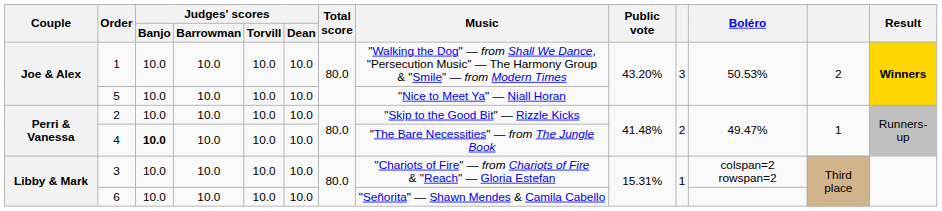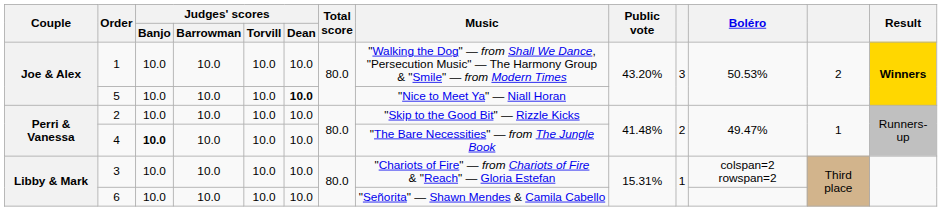(301, 96) normal -> (301, 96) bold
